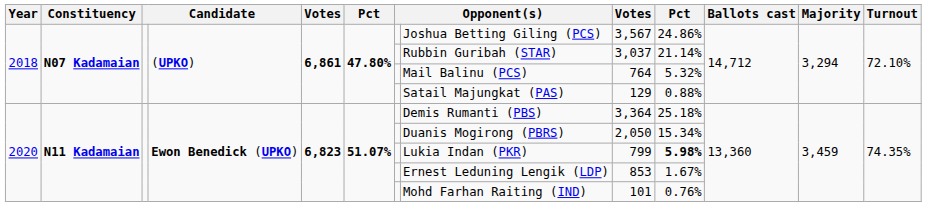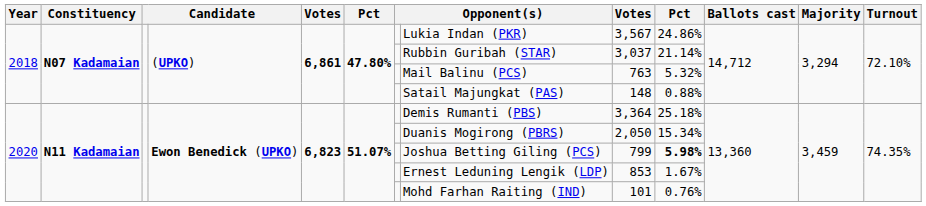(502, 34) Joshua Betting Giling (PCS) -> (465, 34) Lukia Indan (PKR)
(641, 74) 764 -> (641, 74) 763
(641, 93) 129 -> (641, 93) 148
(465, 153) Lukia Indan (PKR) -> (502, 153) Joshua Betting Giling (PCS)
